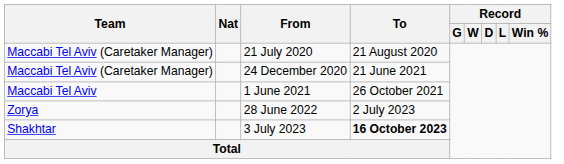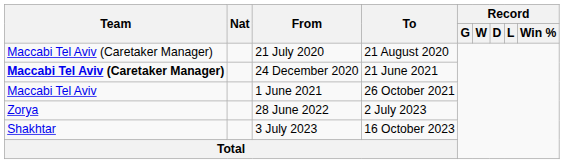(110, 71) normal -> (116, 71) bold
(400, 129) bold -> (409, 129) normal
